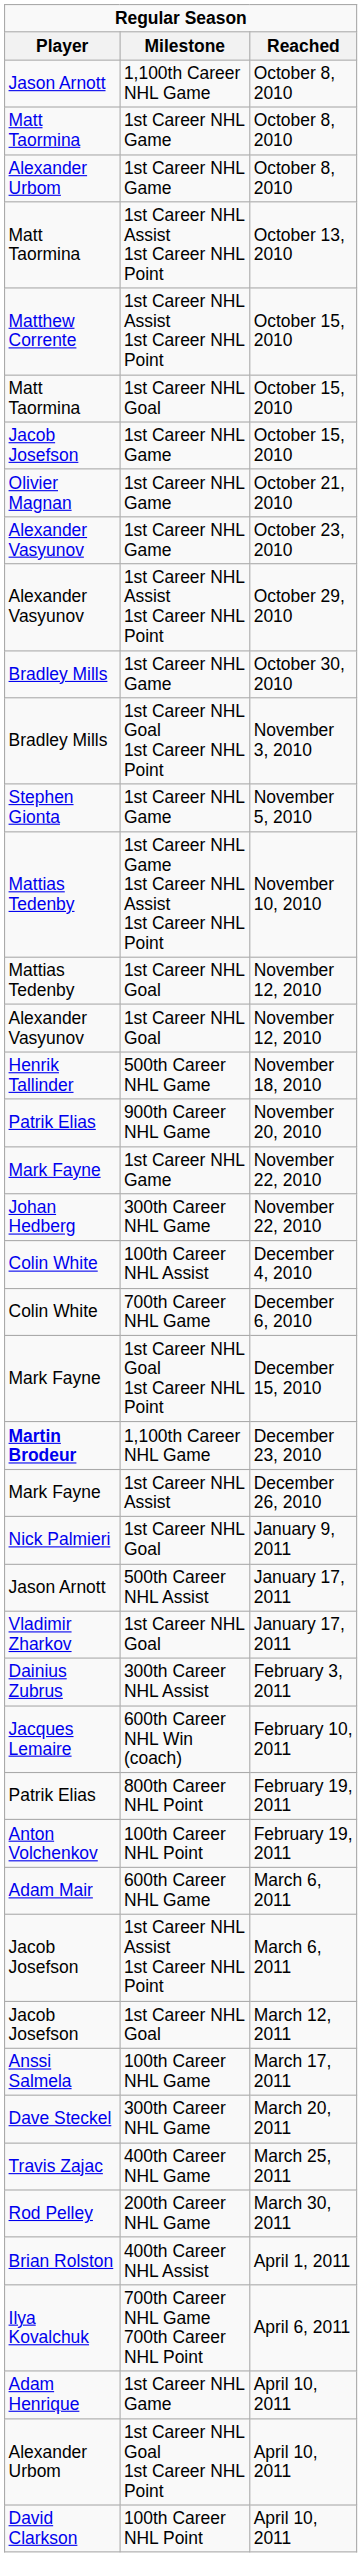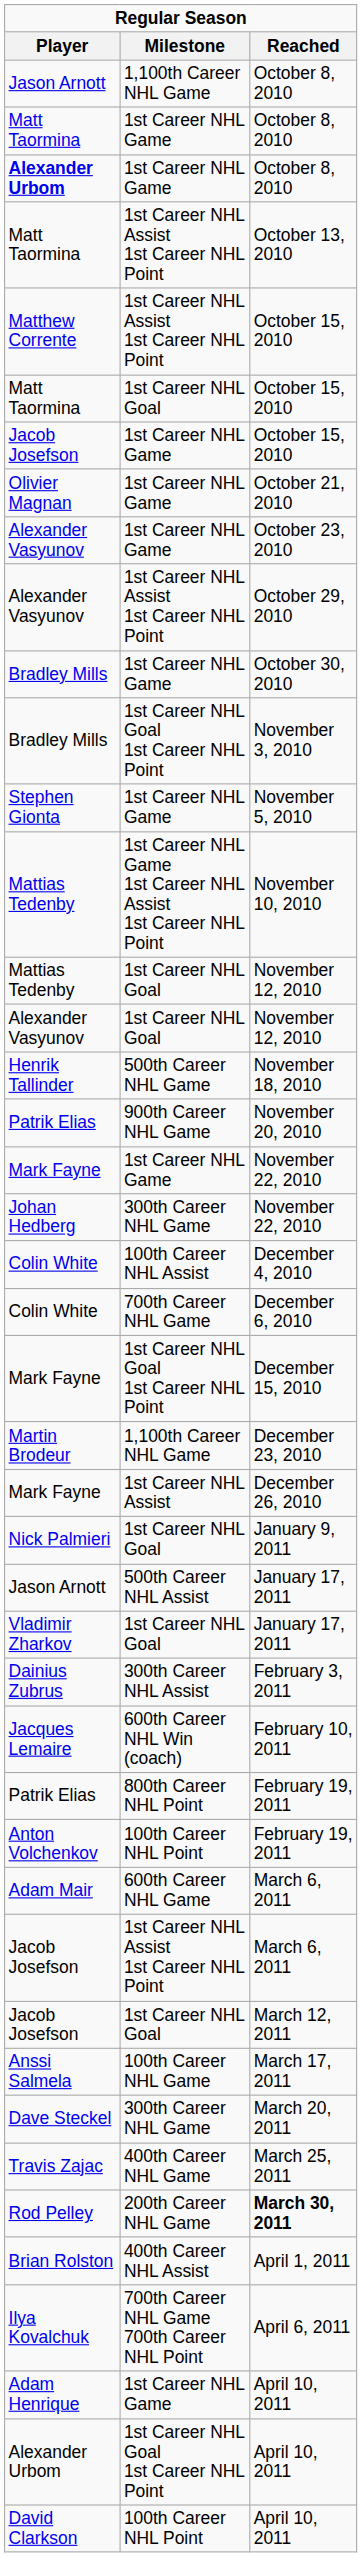(48, 178) normal -> (51, 178) bold
(42, 1445) bold -> (40, 1445) normal
(292, 2213) normal -> (294, 2213) bold
